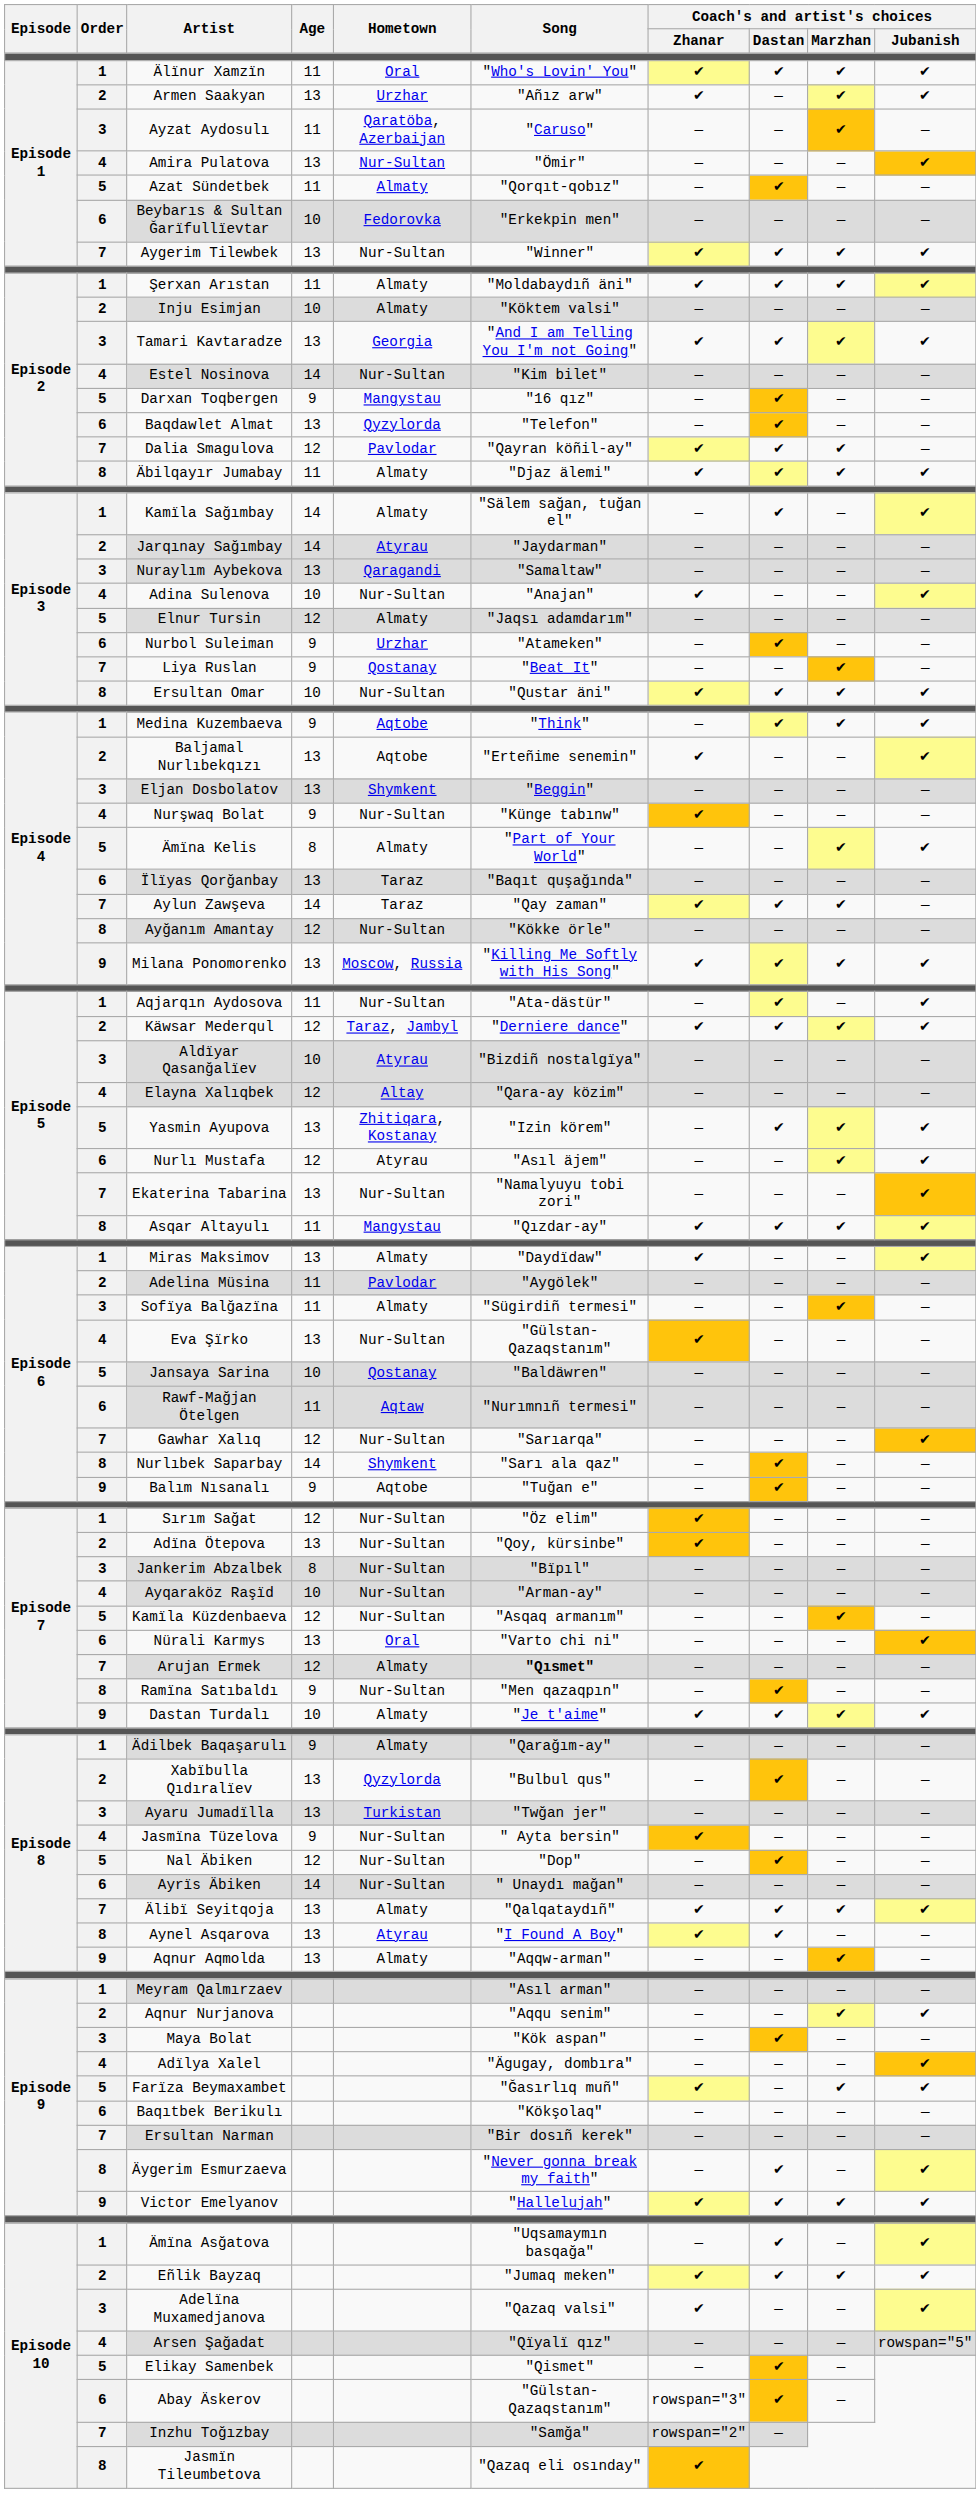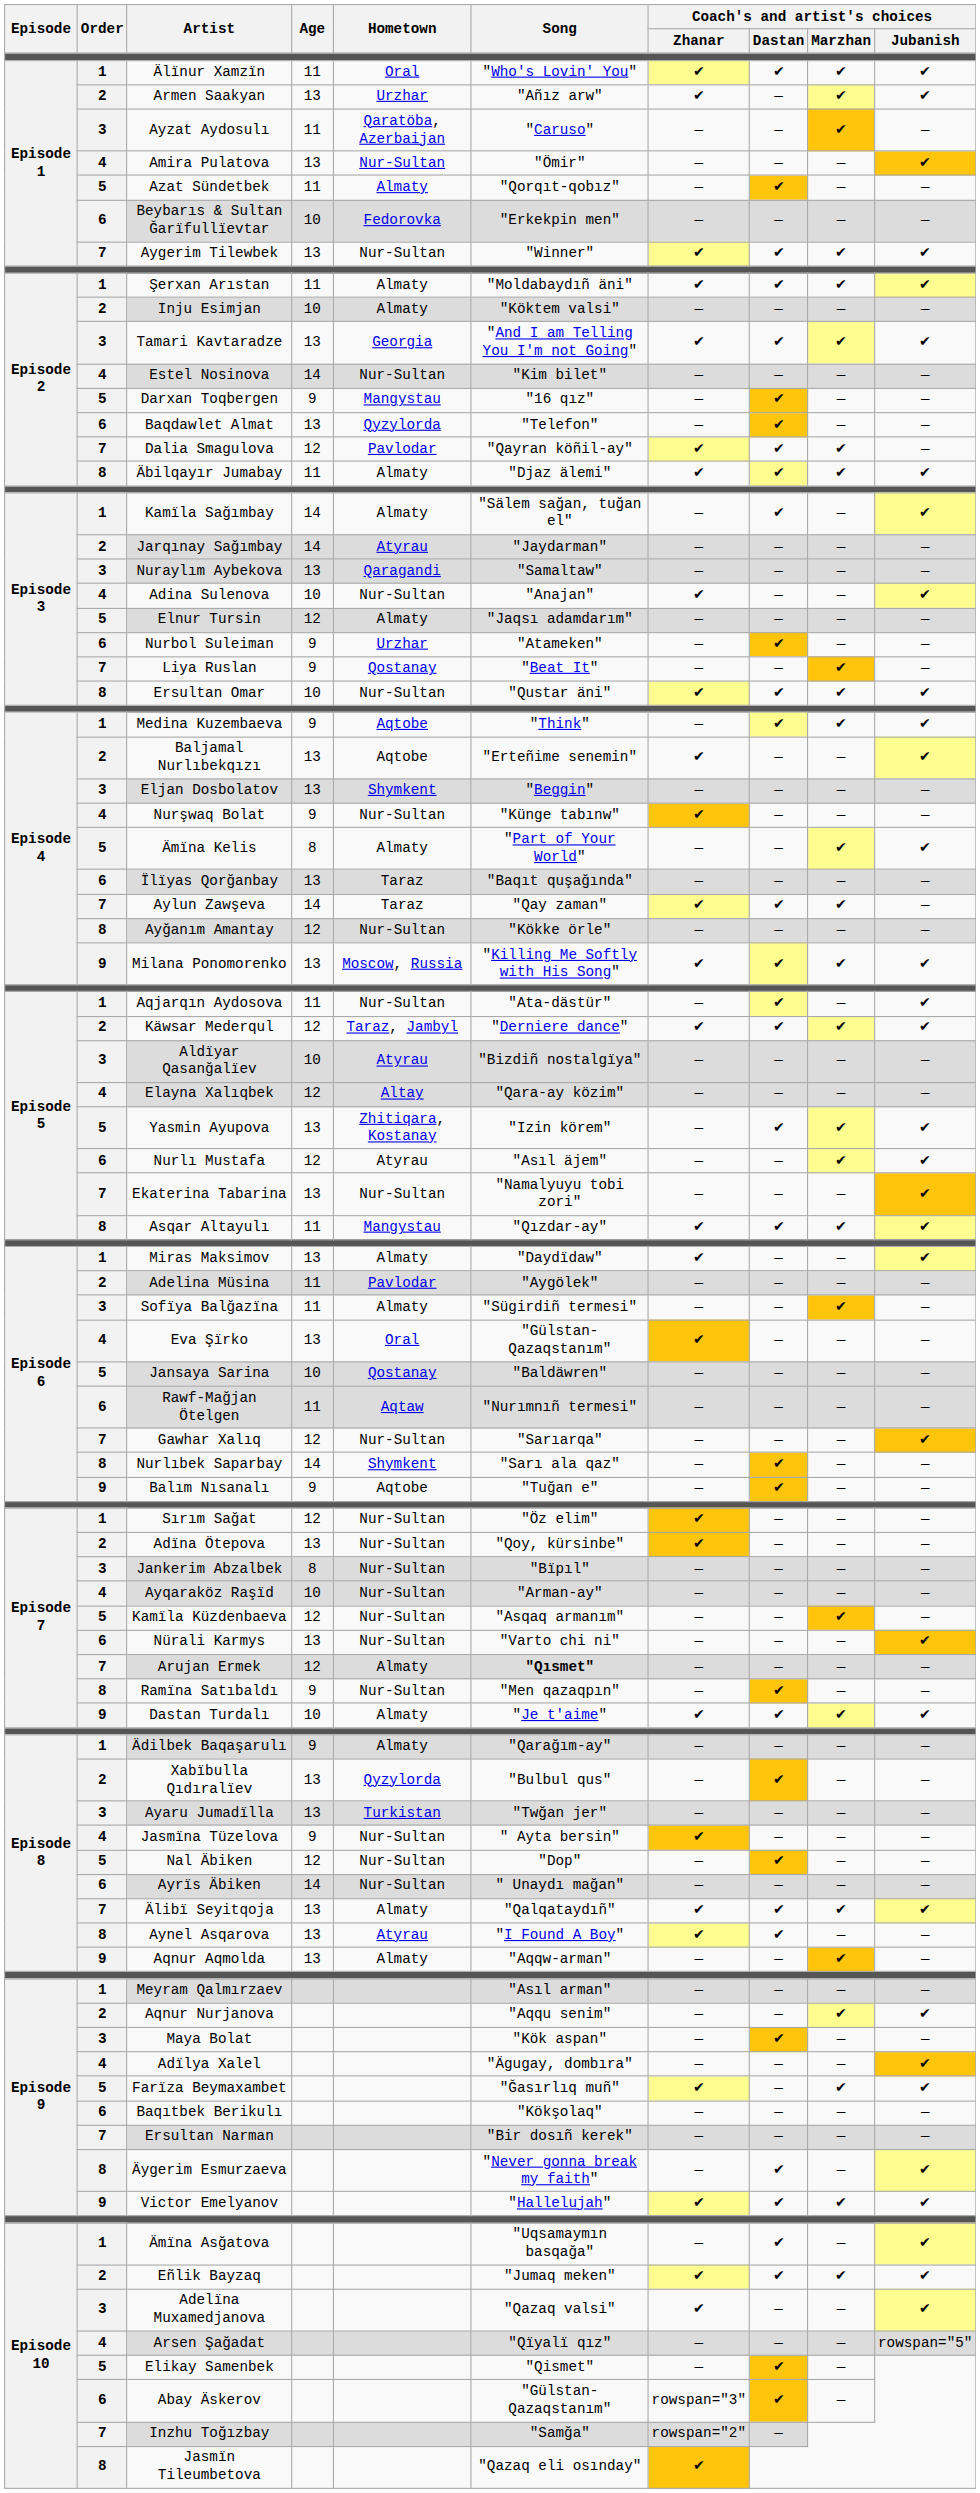(402, 1340) Nur-Sultan -> (402, 1340) Oral
(402, 1642) Oral -> (402, 1642) Nur-Sultan
